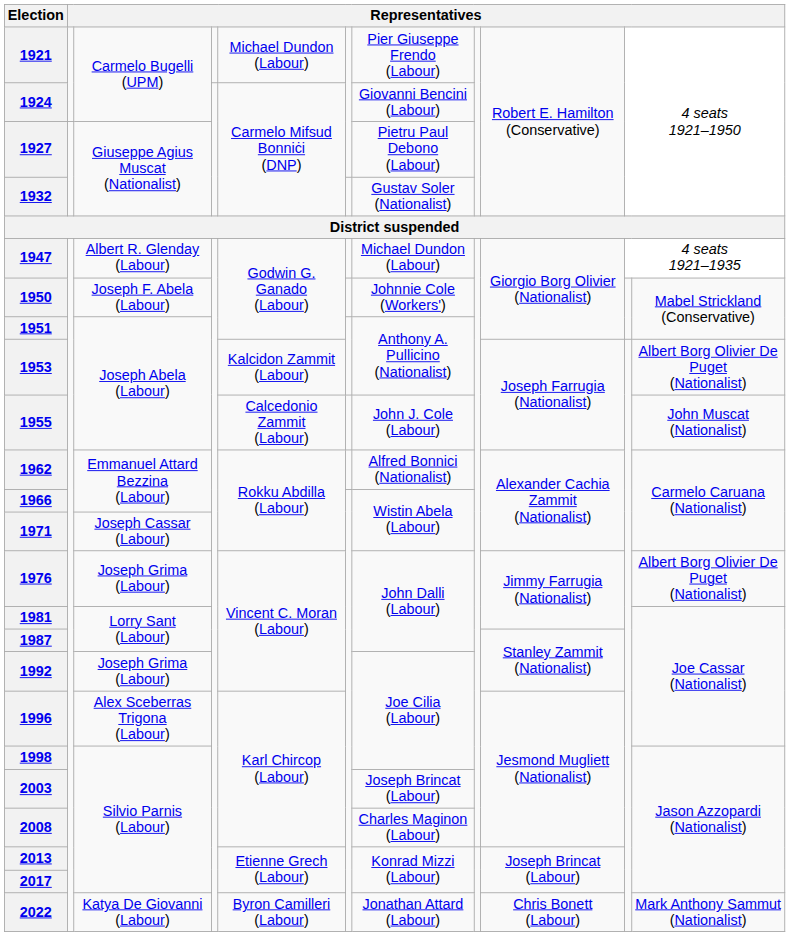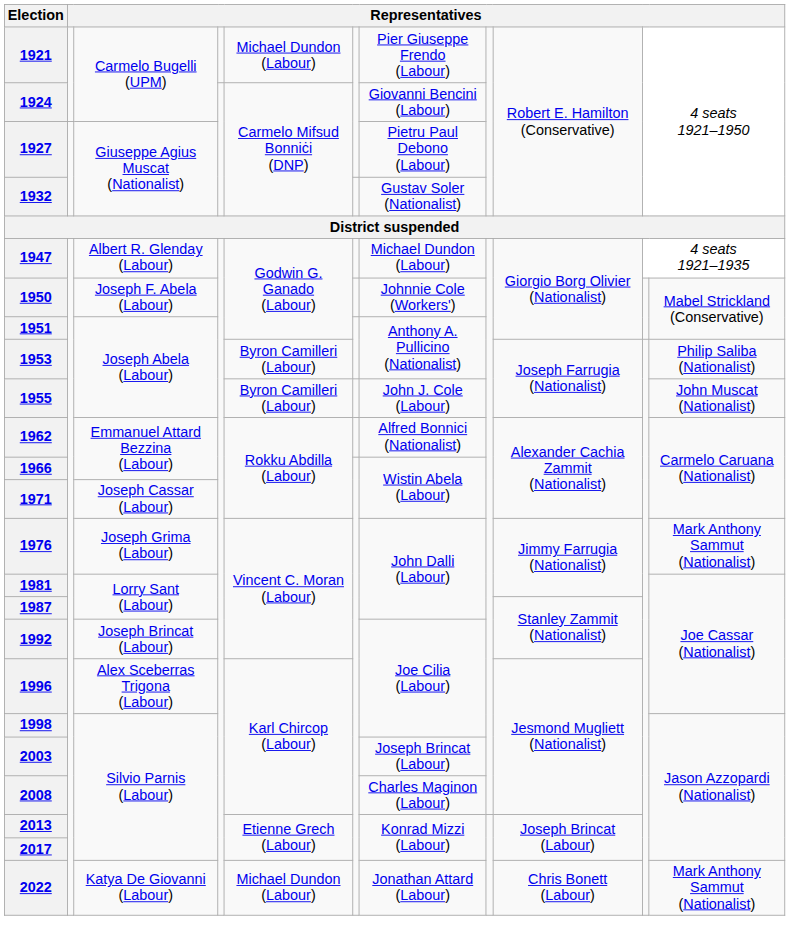(281, 367) Kalcidon Zammit (Labour) -> (288, 359) Byron Camilleri (Labour)
(708, 367) Albert Borg Olivier De Puget (Nationalist) -> (717, 359) Philip Saliba (Nationalist)
(281, 422) Calcedonio Zammit (Labour) -> (288, 398) Byron Camilleri (Labour)
(708, 578) Albert Borg Olivier De Puget (Nationalist) -> (717, 546) Mark Anthony Sammut (Nationalist)
(142, 671) Joseph Grima (Labour) -> (146, 639) Joseph Brincat (Labour)
(281, 912) Byron Camilleri (Labour) -> (288, 888) Michael Dundon (Labour)
